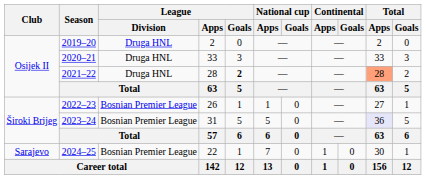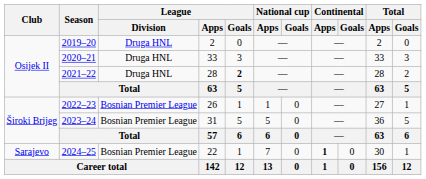(379, 74) lightsalmon background -> (379, 74) no background
(379, 120) lavender background -> (379, 120) no background
(325, 151) normal -> (325, 151) bold
